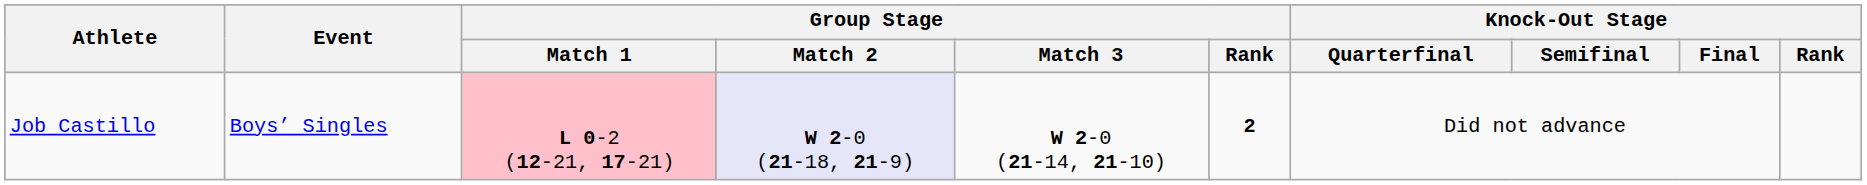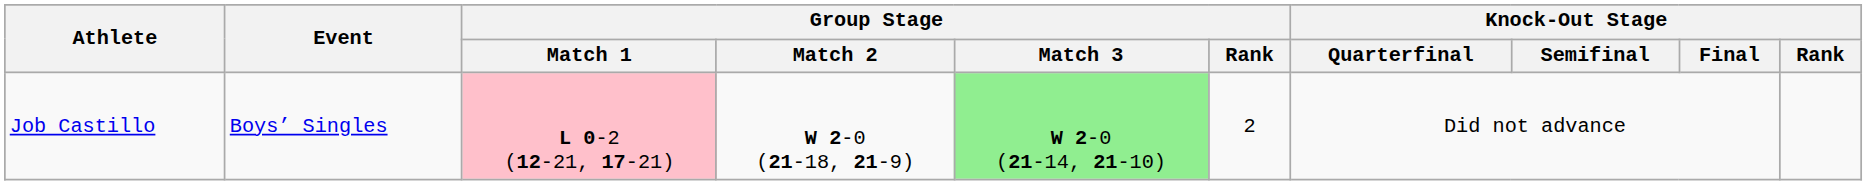(835, 150) lavender background -> (835, 150) no background
(1081, 150) no background -> (1081, 150) lightgreen background
(1250, 126) bold -> (1250, 126) normal
